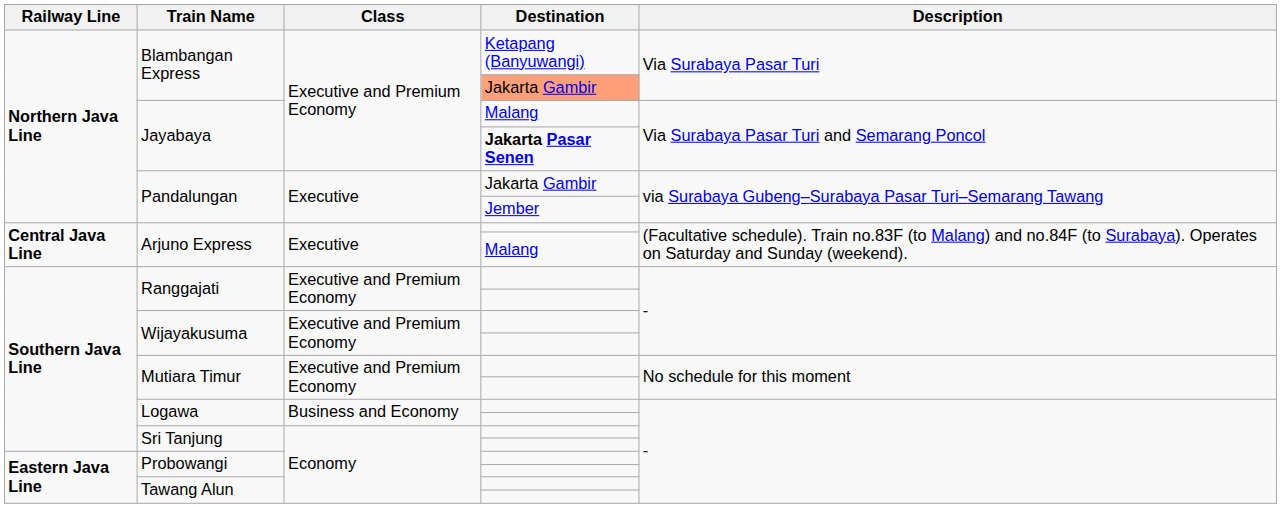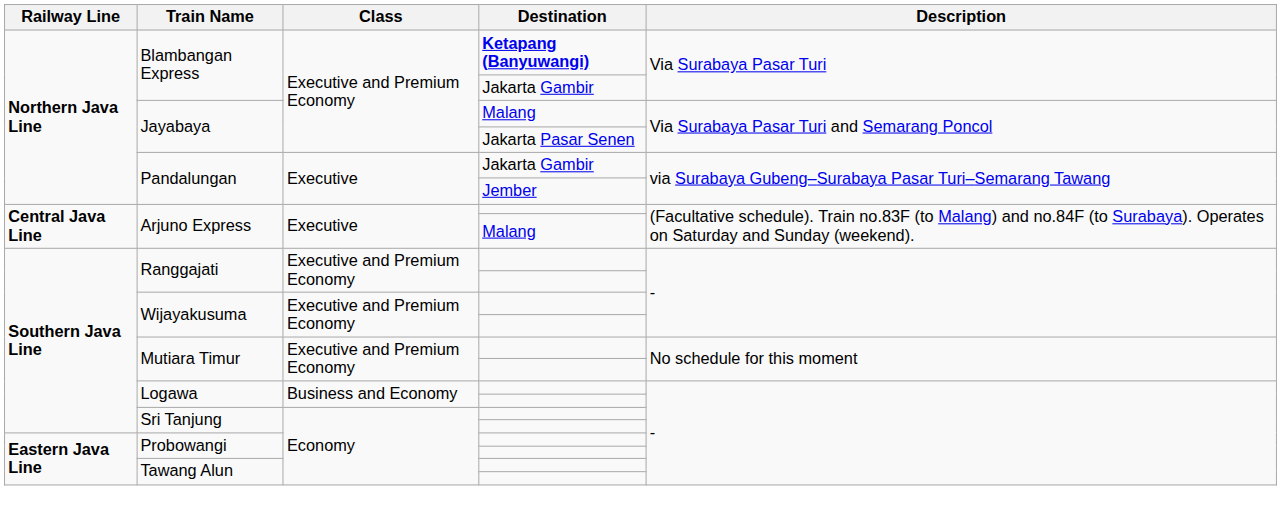(535, 52) normal -> (536, 52) bold
(541, 87) lightsalmon background -> (538, 87) no background
(538, 148) bold -> (558, 139) normal
